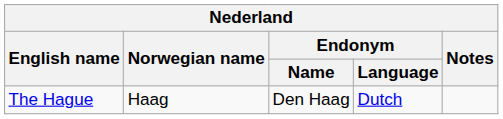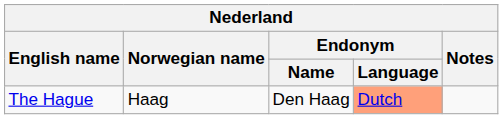(380, 99) no background -> (380, 99) lightsalmon background
